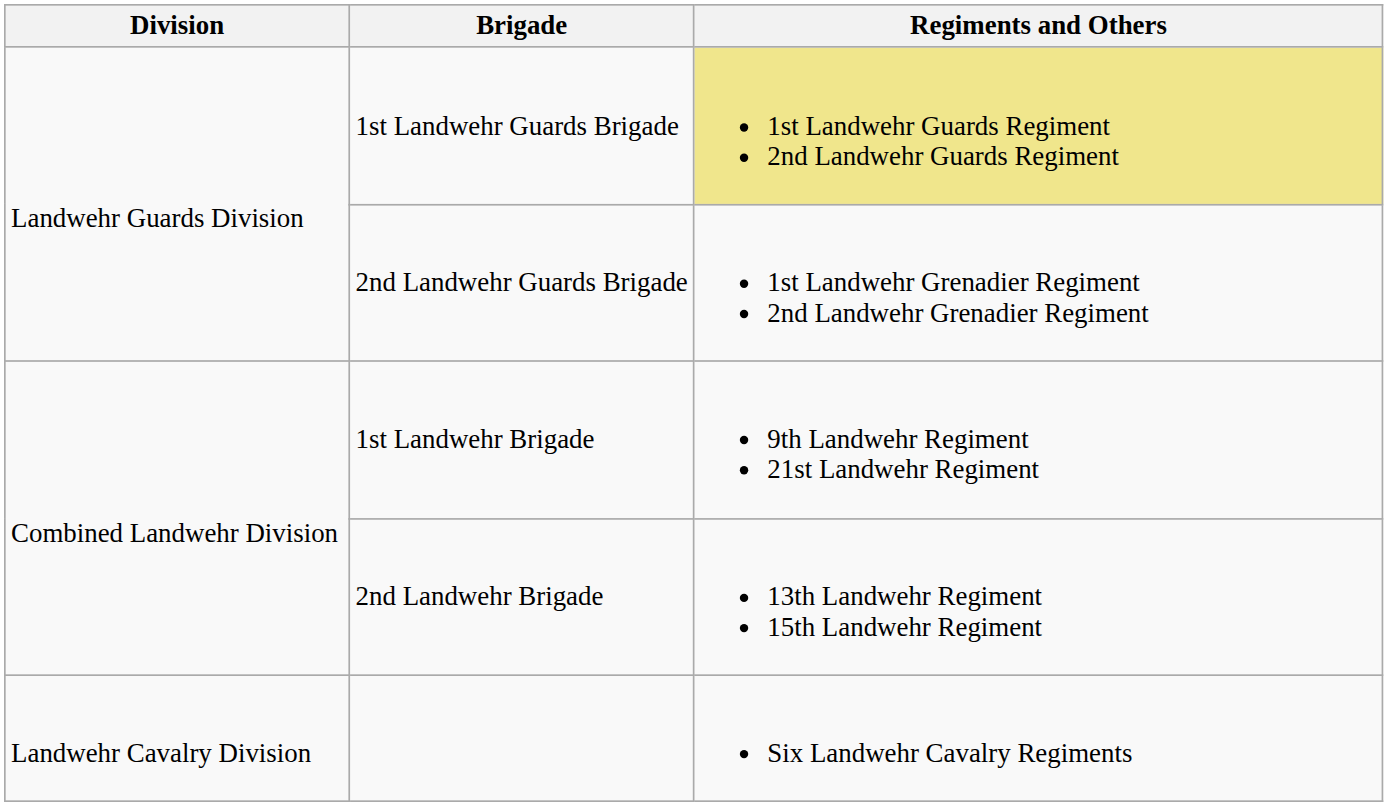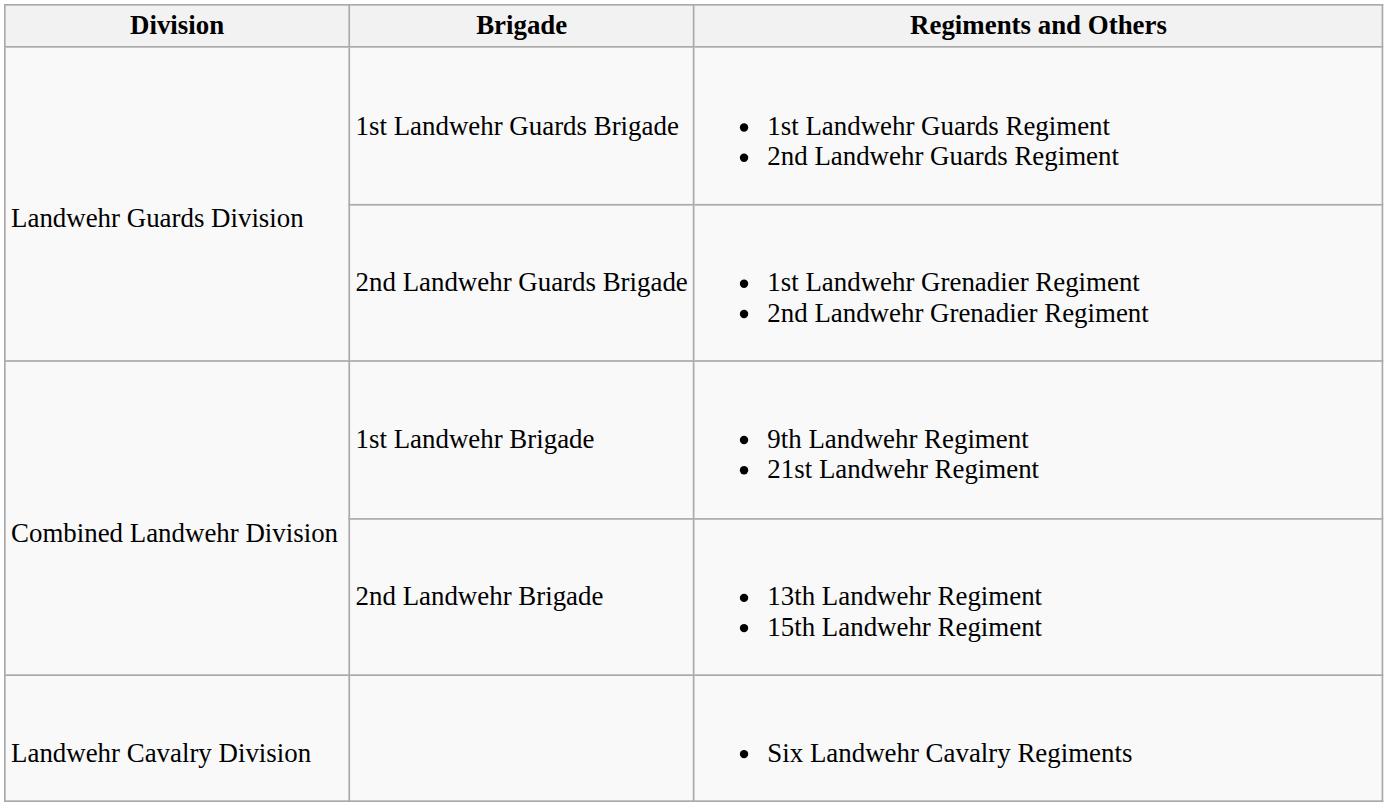(1039, 141) khaki background -> (1039, 141) no background
